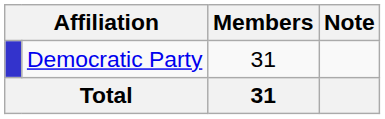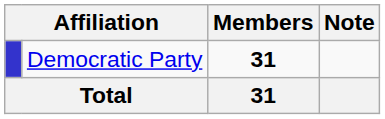(263, 58) normal -> (263, 58) bold
